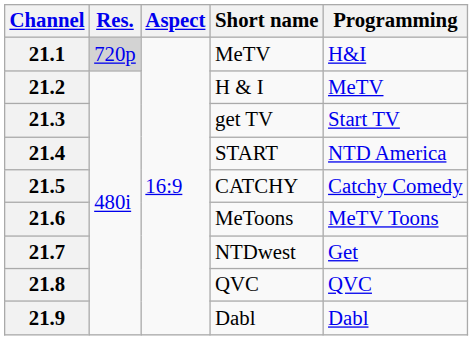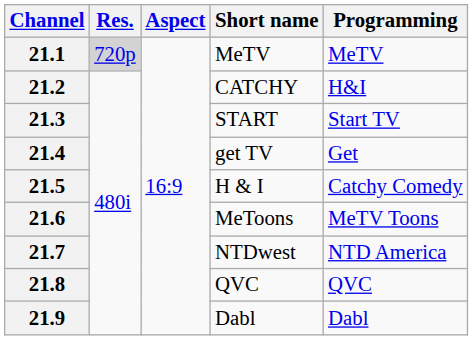(347, 53) H&I -> (356, 53) MeTV
(239, 86) H & I -> (257, 86) CATCHY
(356, 86) MeTV -> (347, 86) H&I
(244, 119) get TV -> (247, 119) START
(247, 152) START -> (244, 152) get TV
(387, 152) NTD America -> (343, 152) Get
(257, 185) CATCHY -> (239, 185) H & I
(343, 251) Get -> (387, 251) NTD America
